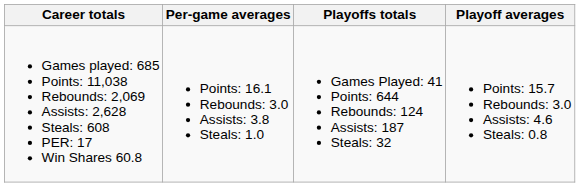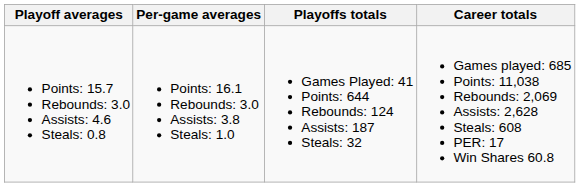columns swapped: (84, 15) <-> (510, 15)
